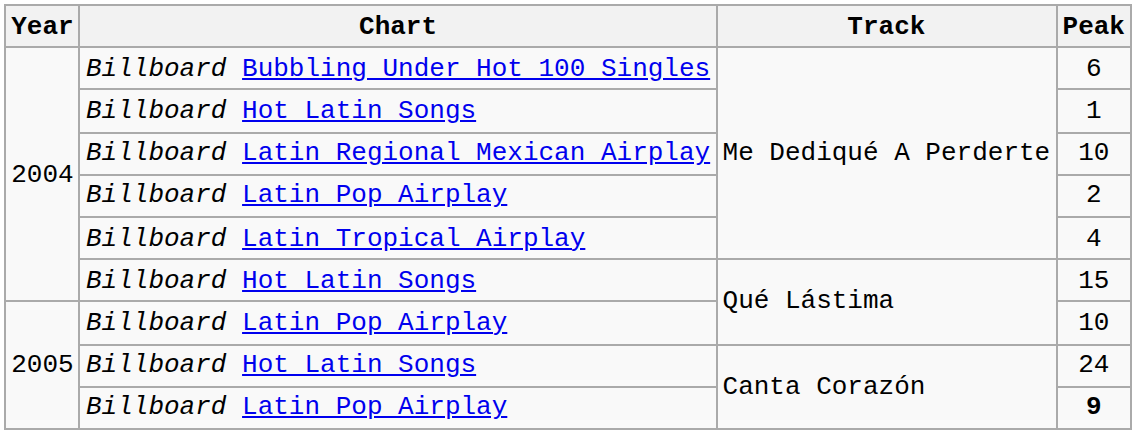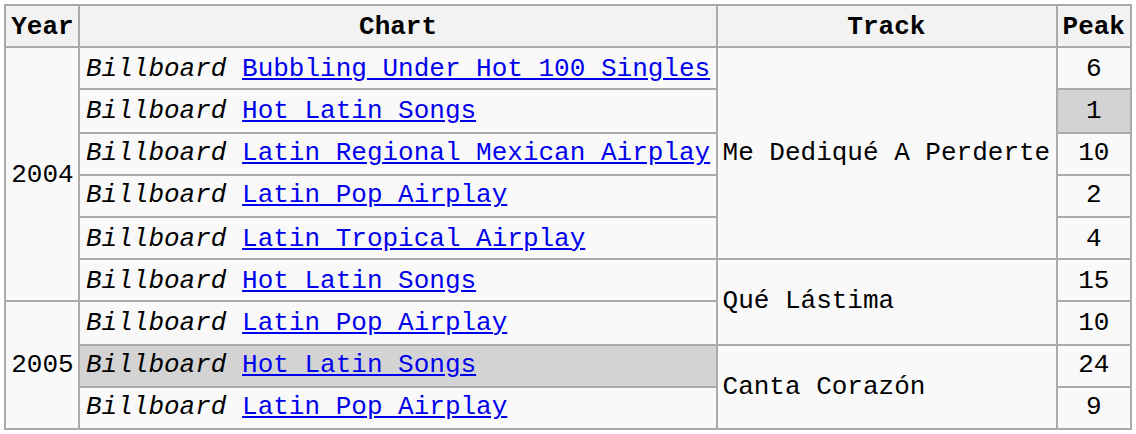(1094, 111) no background -> (1094, 111) lightgrey background
(281, 365) no background -> (281, 365) lightgrey background
(1094, 408) bold -> (1094, 408) normal
